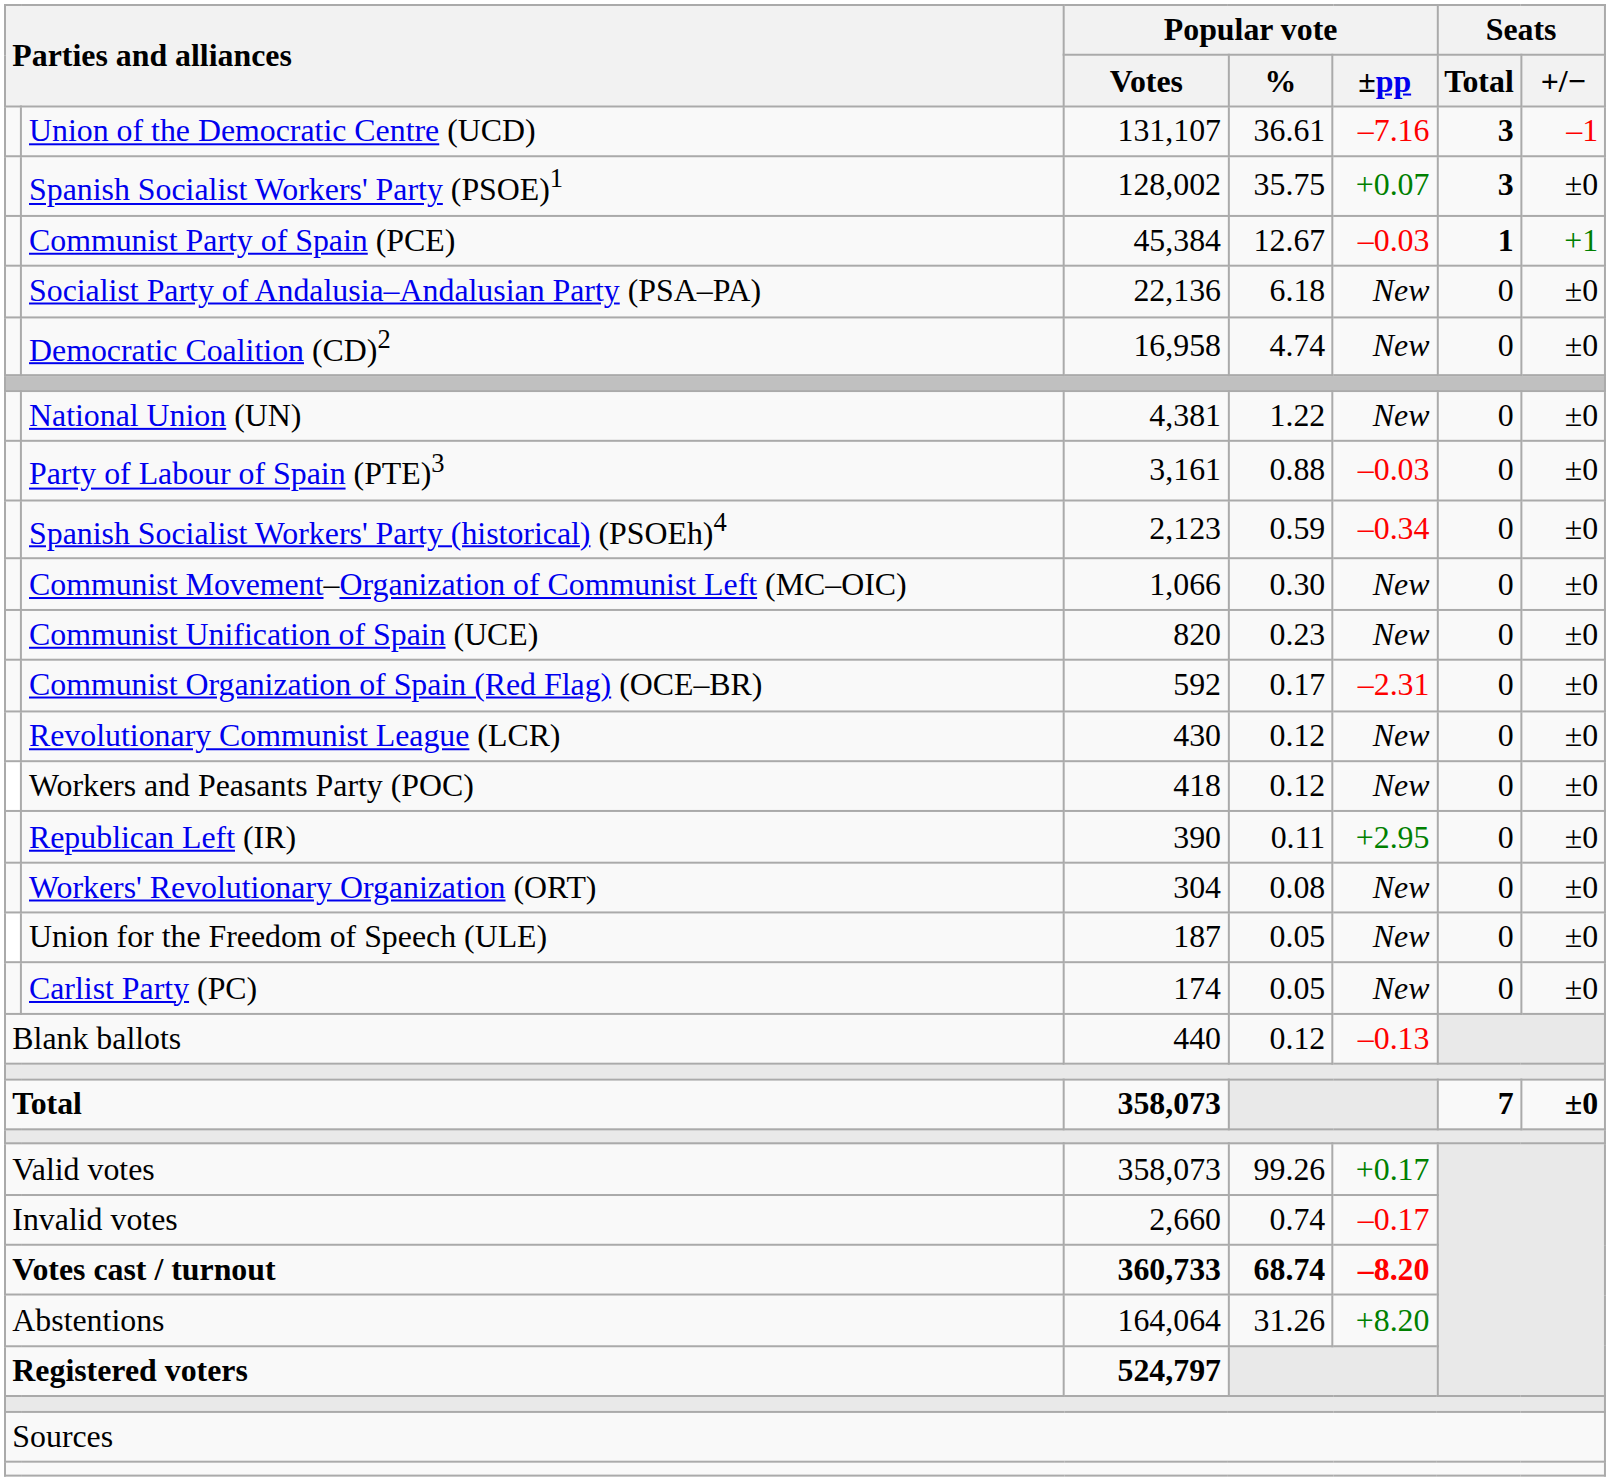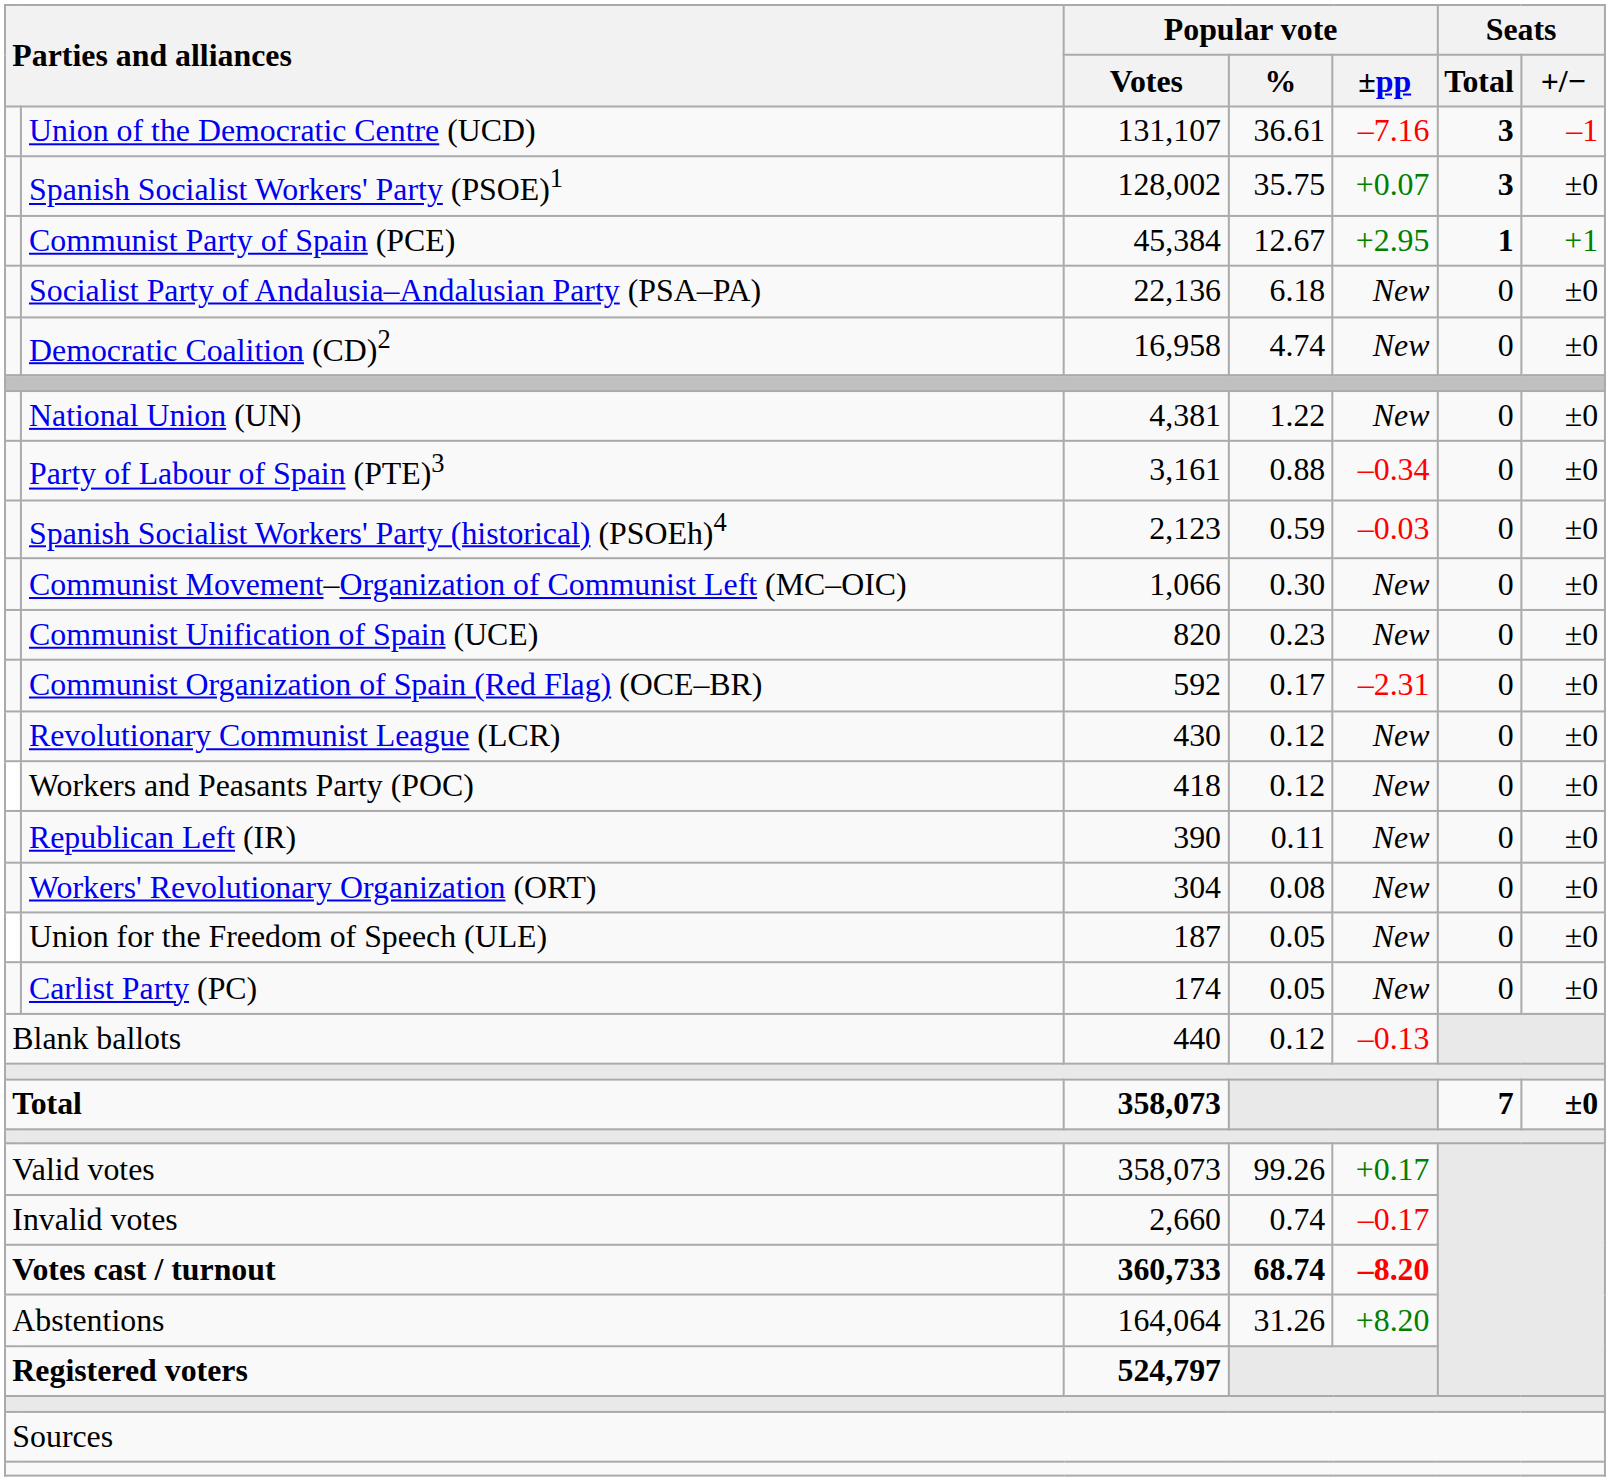(1394, 240) –0.03 -> (1393, 240) +2.95
(1394, 469) –0.03 -> (1394, 469) –0.34
(1394, 529) –0.34 -> (1394, 529) –0.03
(1393, 836) +2.95 -> (1401, 836) New
